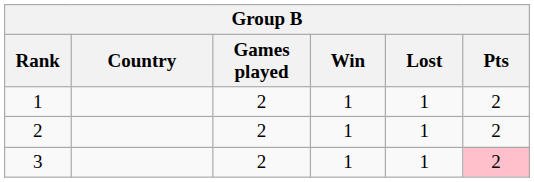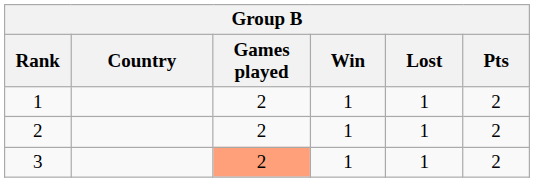(262, 161) no background -> (262, 161) lightsalmon background
(496, 161) pink background -> (496, 161) no background
